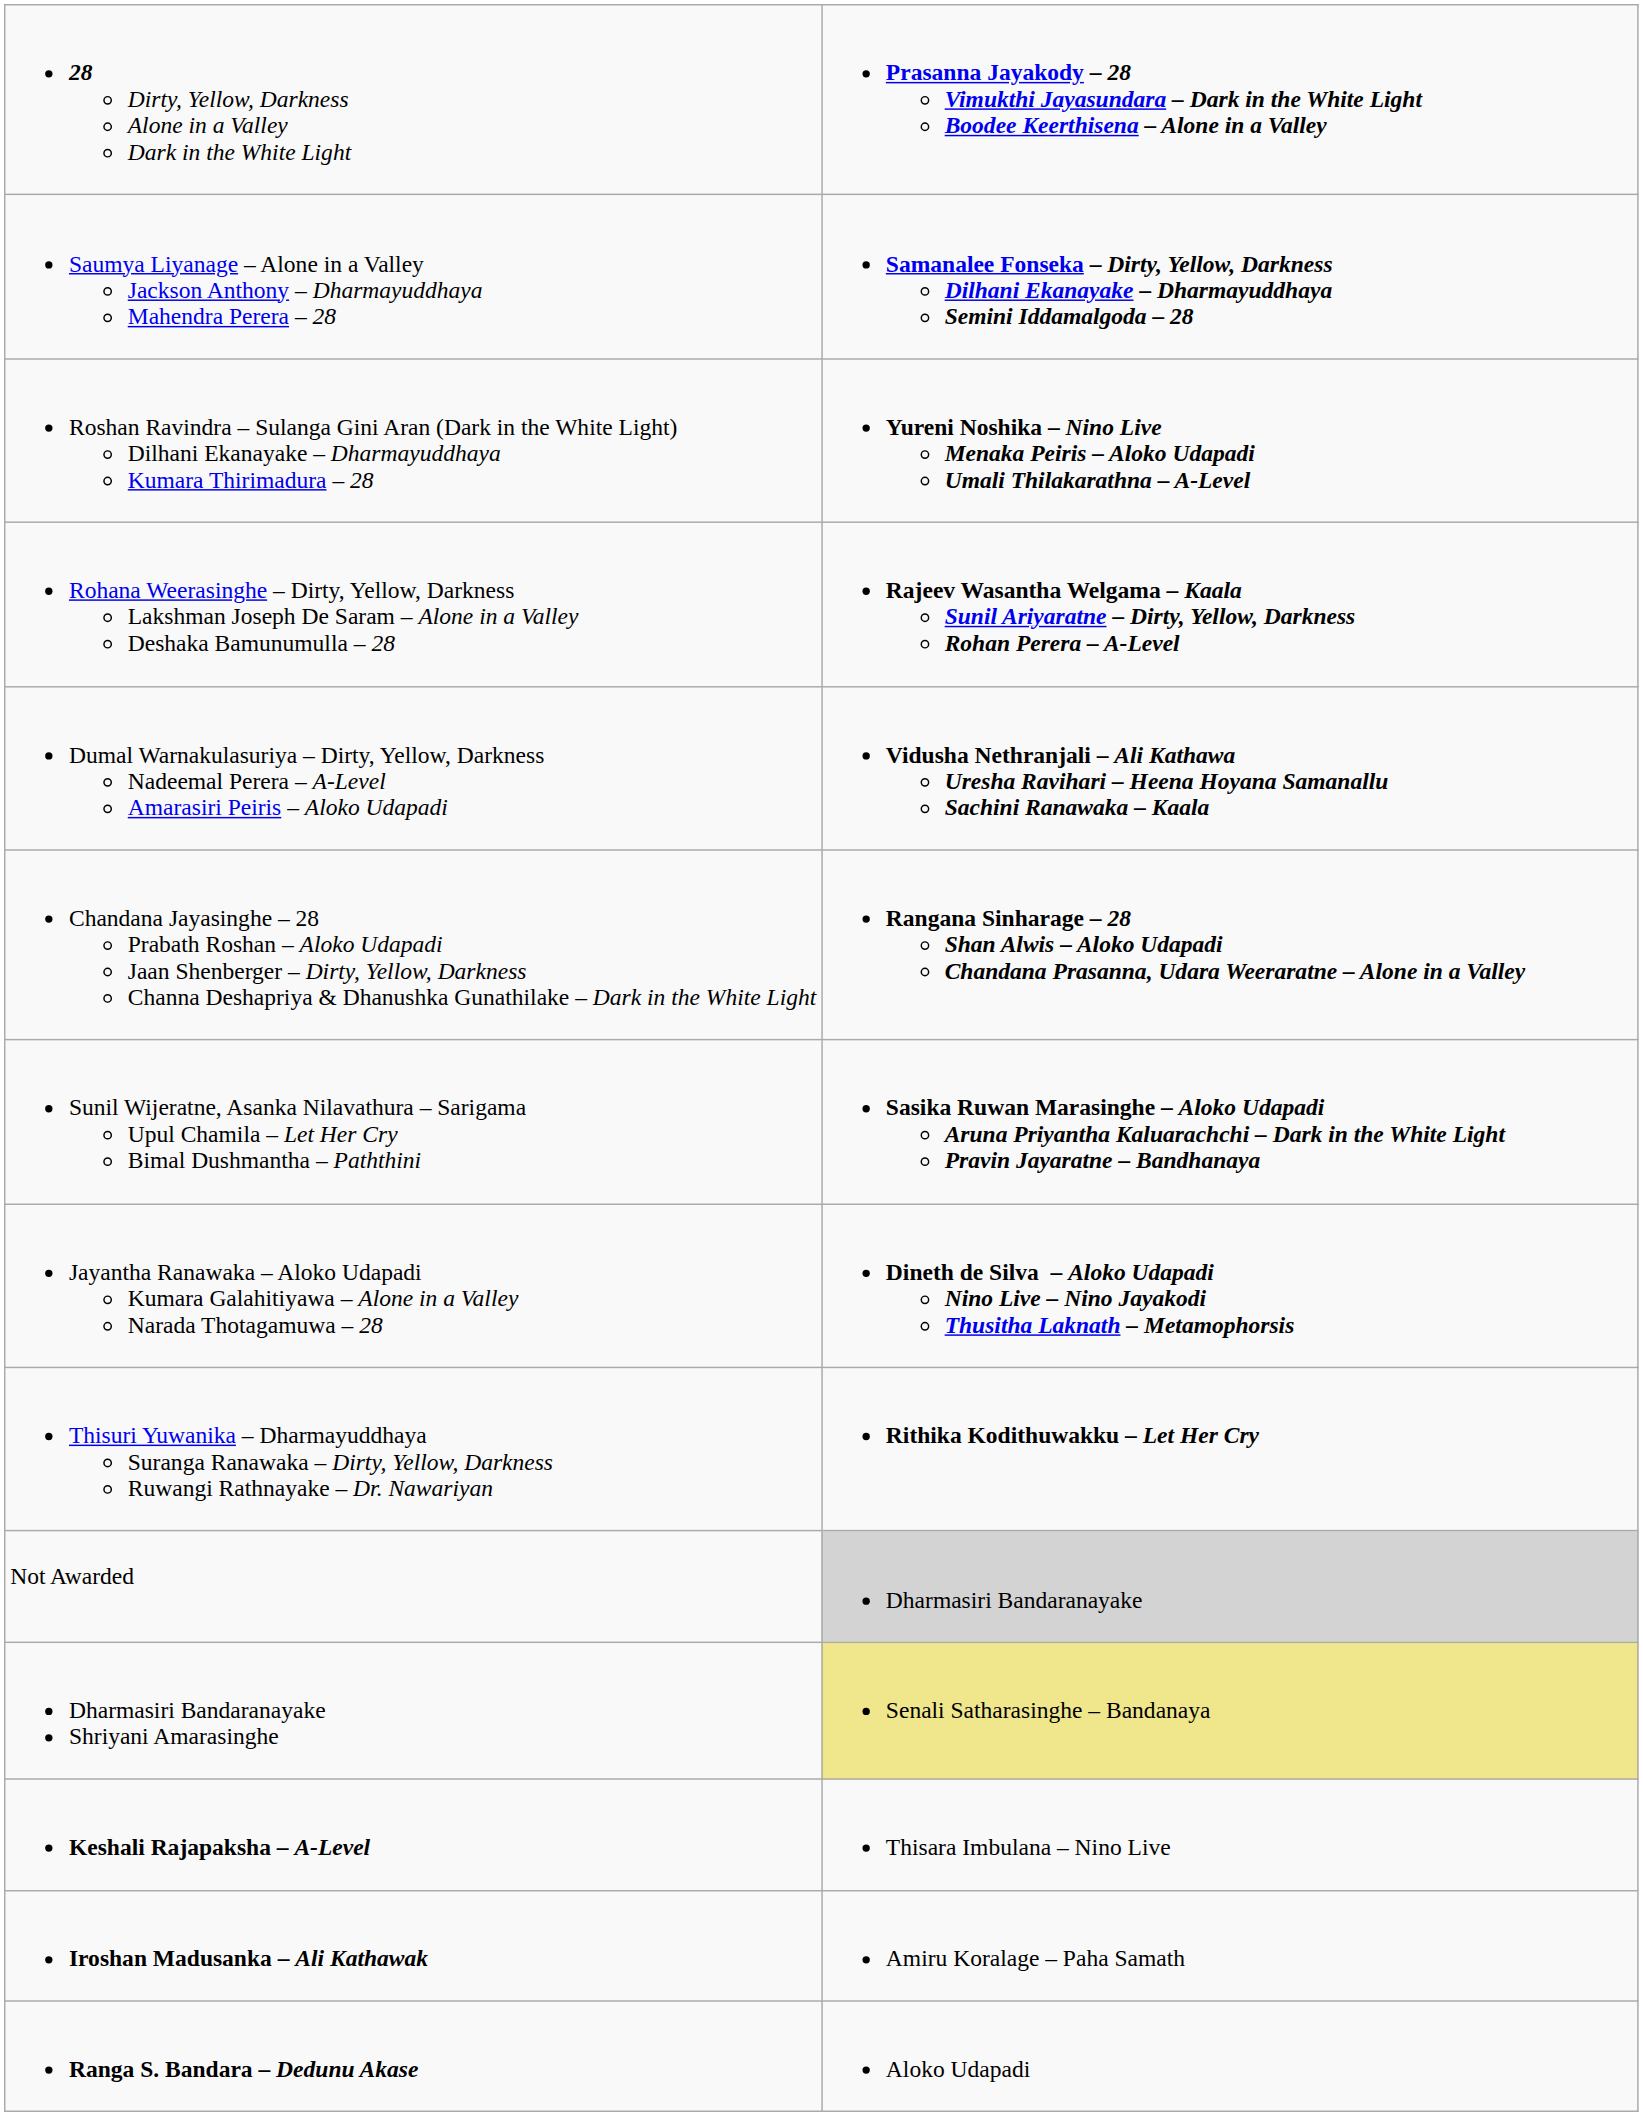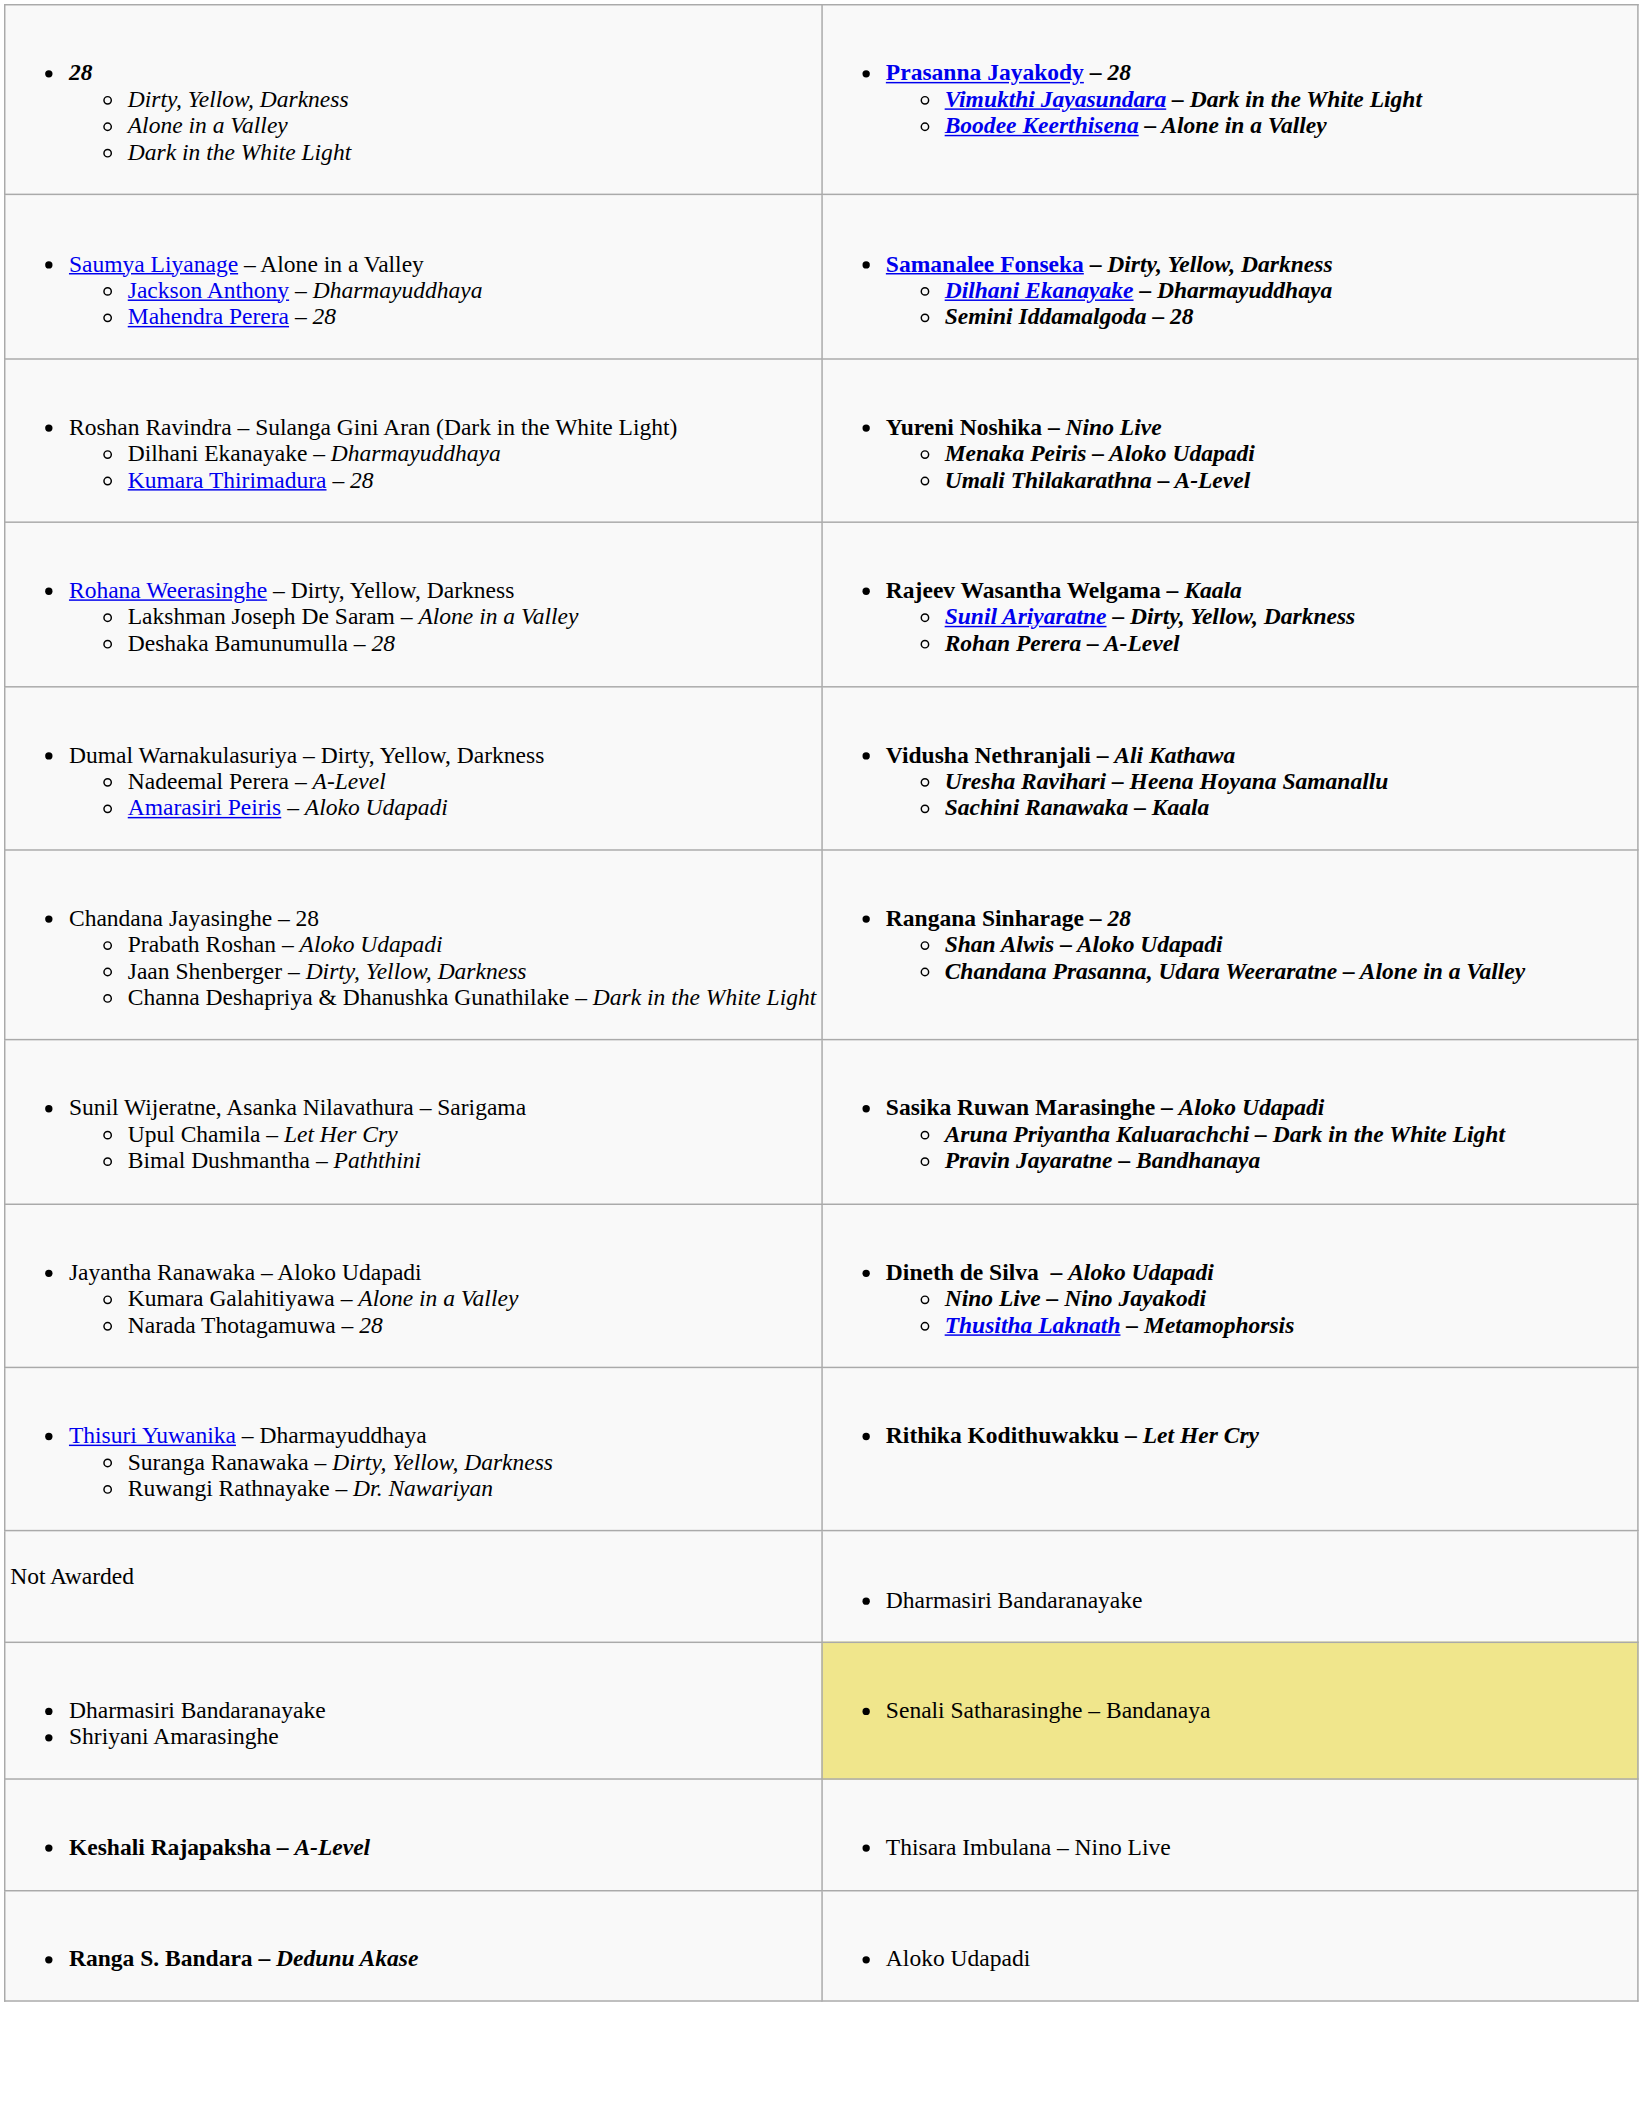(1230, 1600) lightgrey background -> (1230, 1600) no background
- row: (413, 1959)
